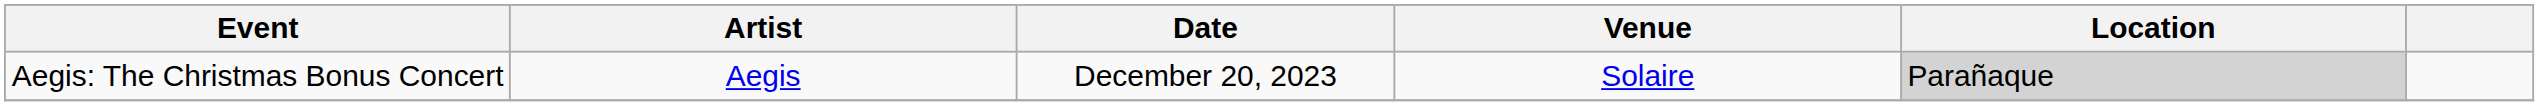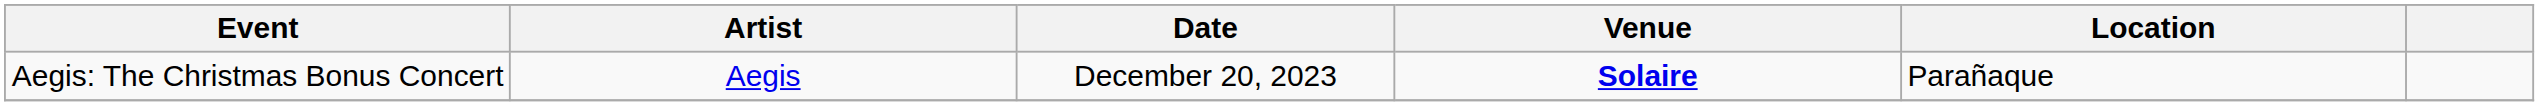(1648, 75) normal -> (1648, 75) bold
(1981, 75) lightgrey background -> (1981, 75) no background
